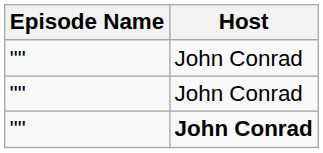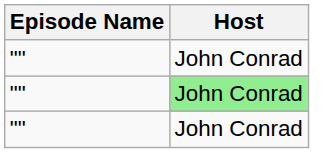(239, 93) no background -> (239, 93) lightgreen background
(244, 128) bold -> (239, 128) normal
